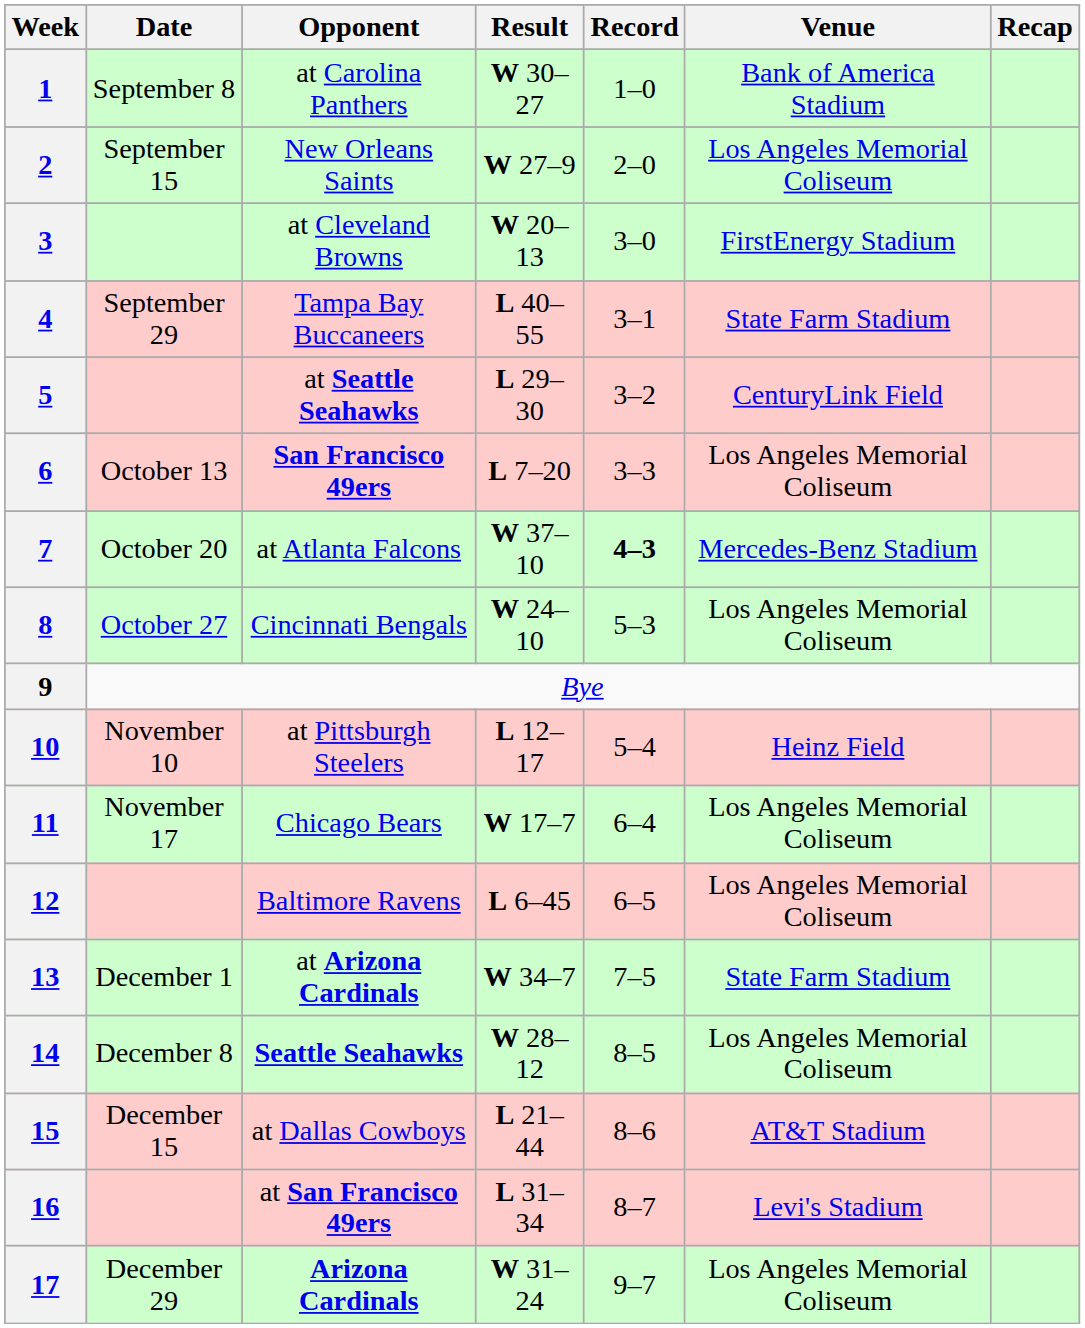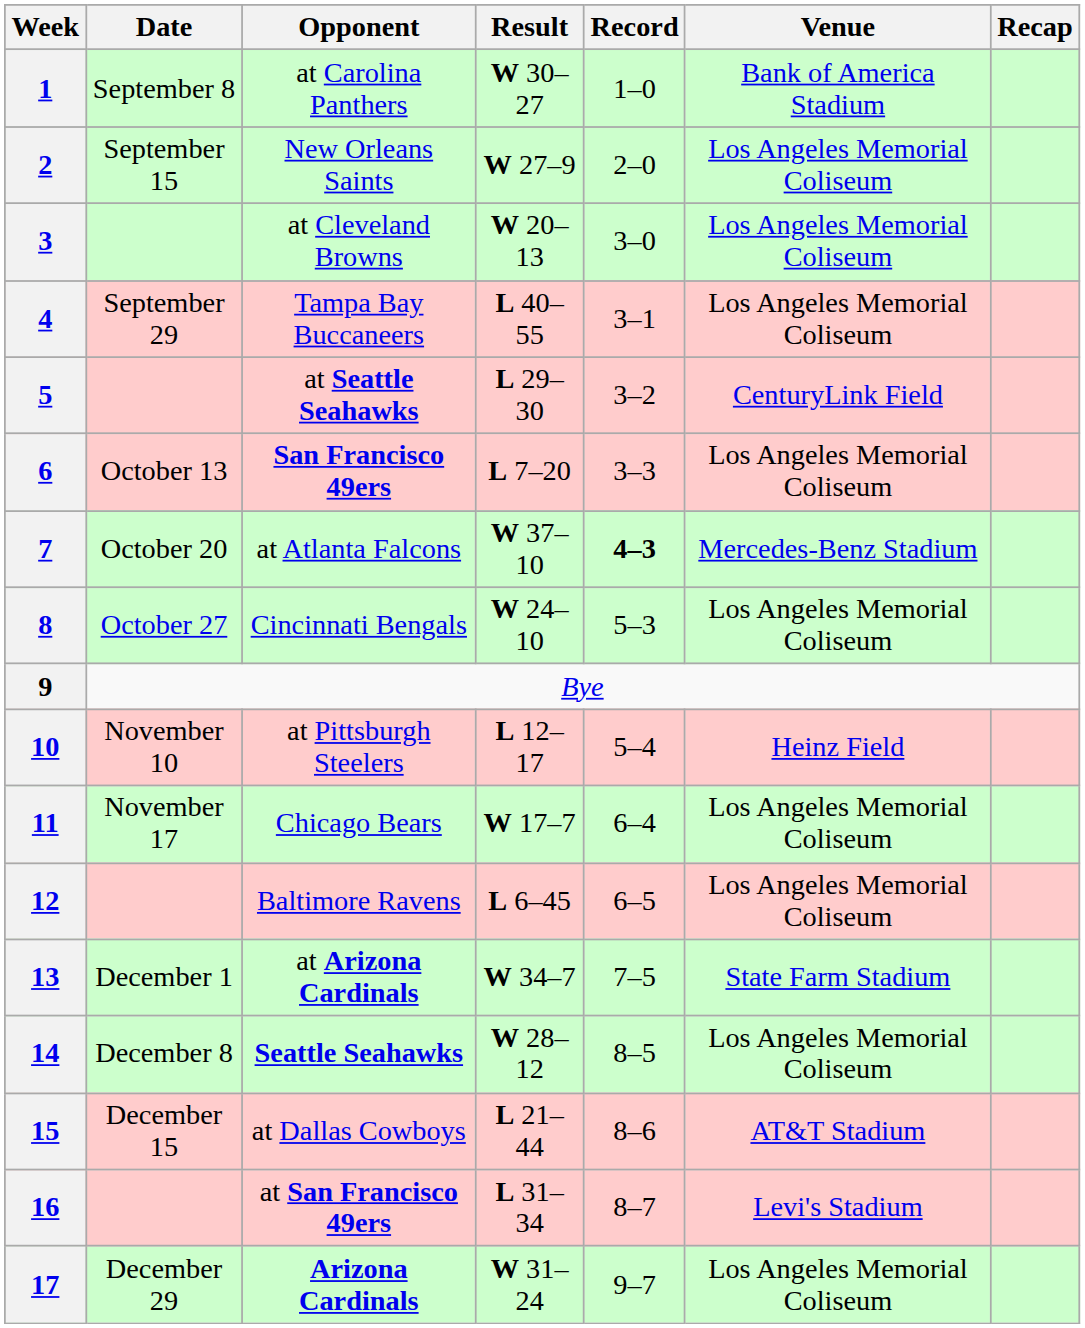(838, 241) FirstEnergy Stadium -> (838, 241) Los Angeles Memorial Coliseum
(838, 318) State Farm Stadium -> (838, 318) Los Angeles Memorial Coliseum
